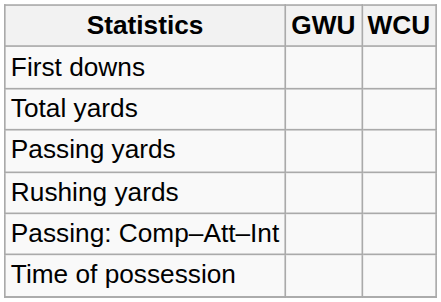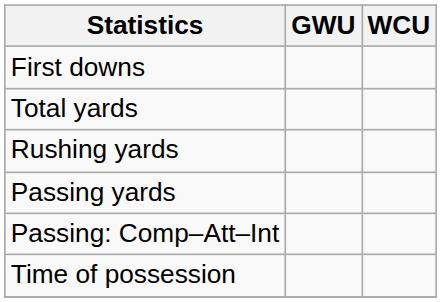rows swapped: (95, 192) <-> (93, 150)
